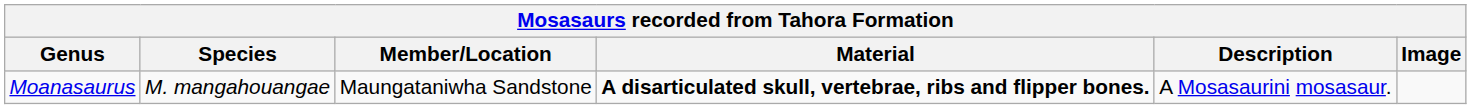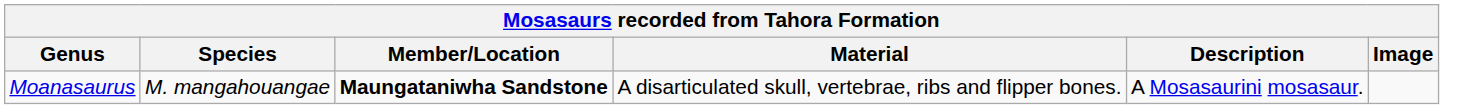(466, 86) normal -> (474, 86) bold
(876, 86) bold -> (869, 86) normal
